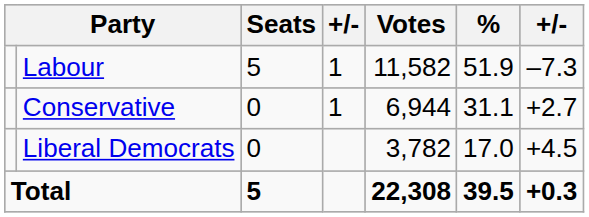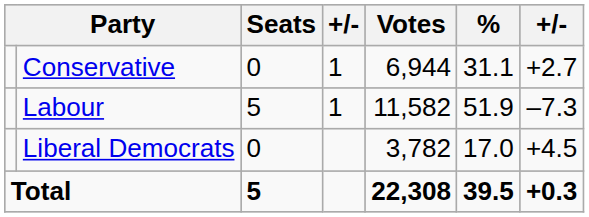rows swapped: (63, 66) <-> (99, 107)
